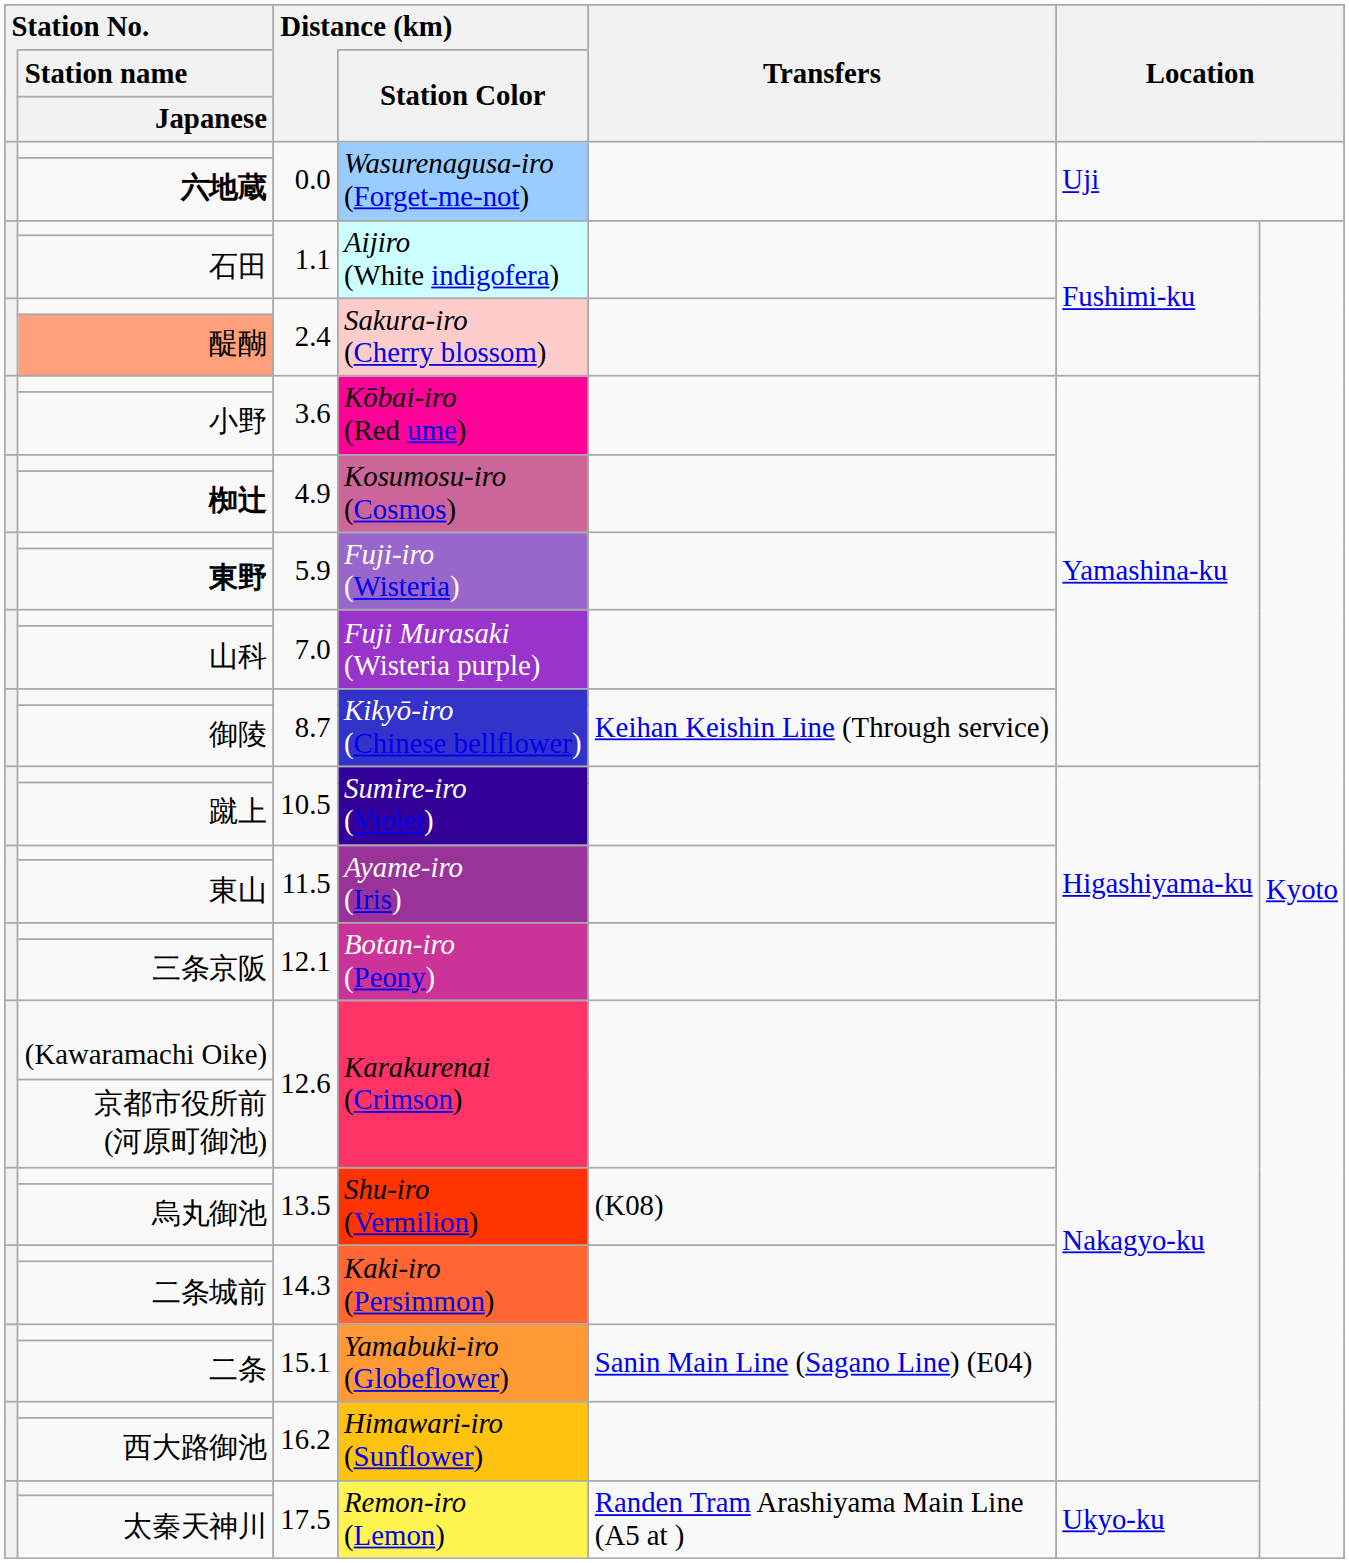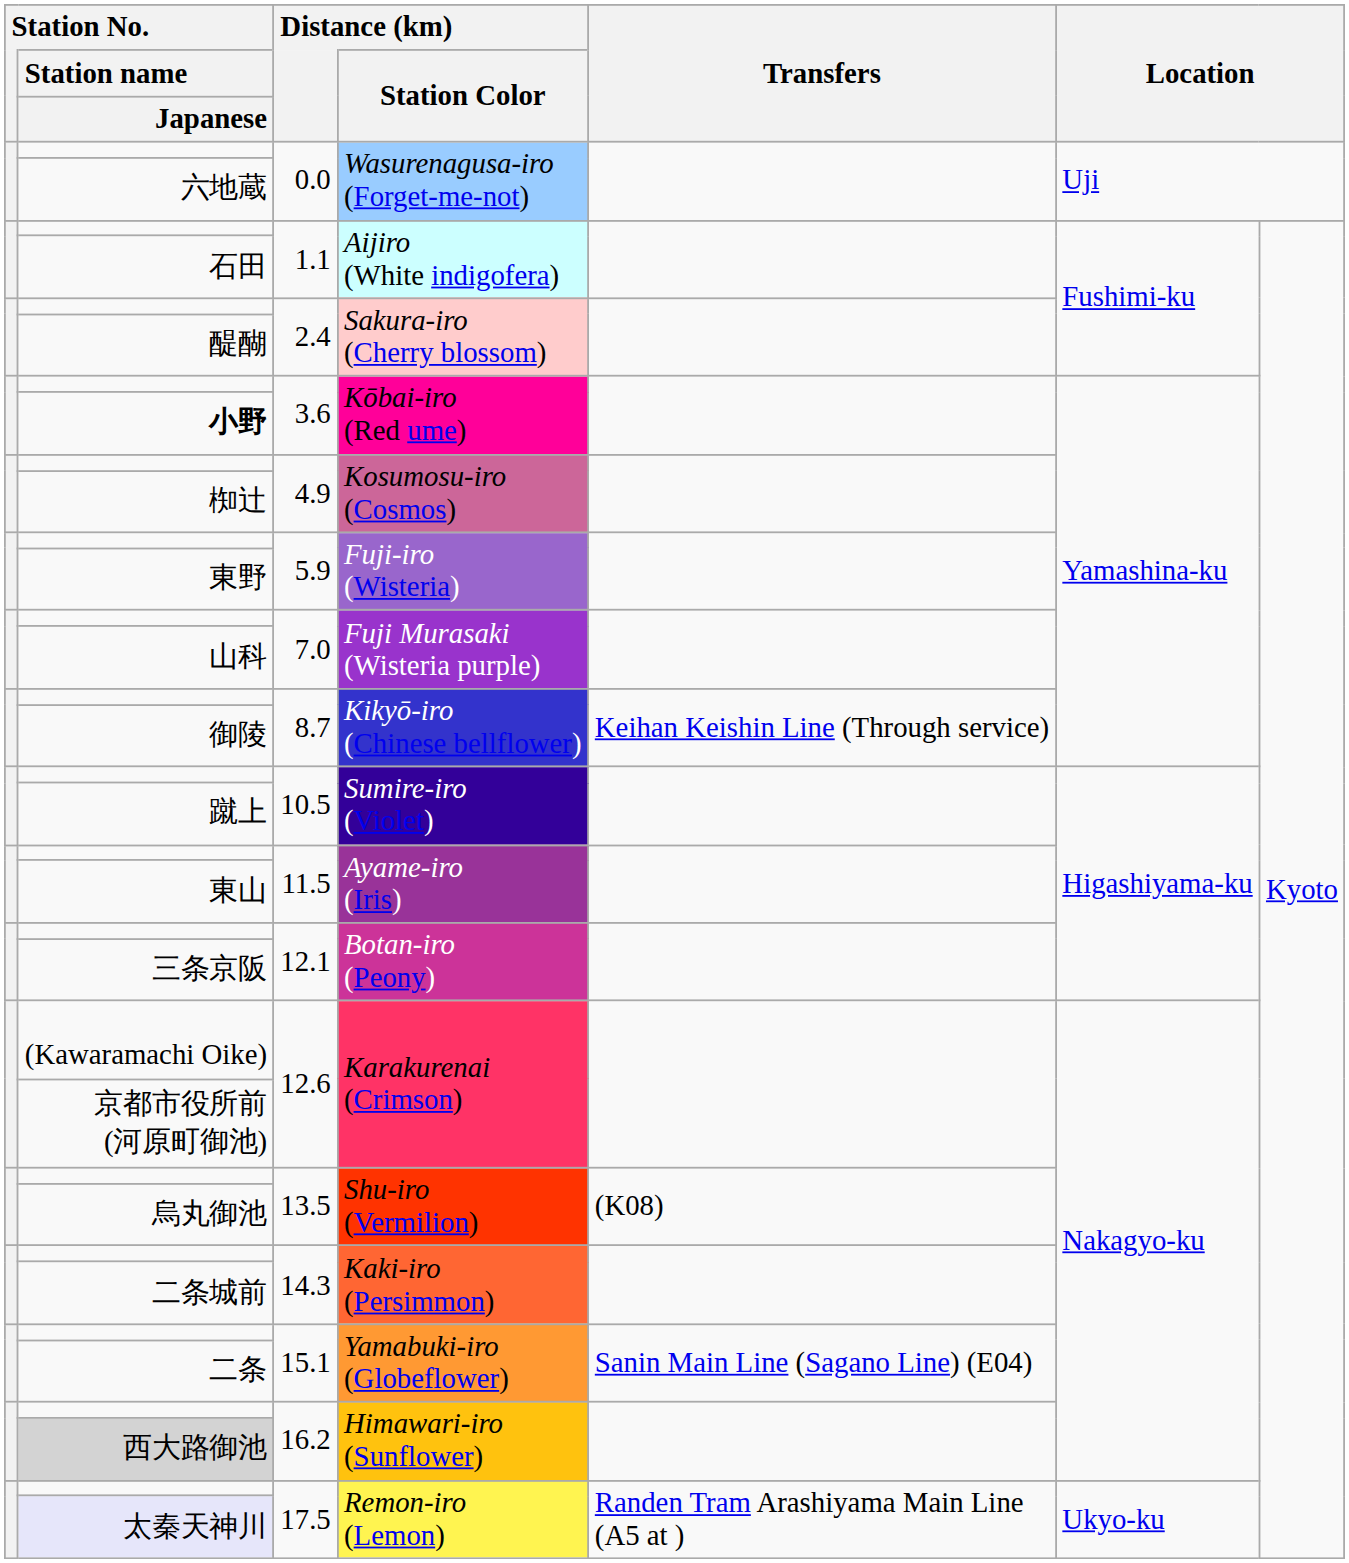(224, 187) bold -> (224, 187) normal
(238, 343) lightsalmon background -> (238, 343) no background
(238, 421) normal -> (238, 421) bold
(238, 500) bold -> (238, 500) normal
(238, 578) bold -> (238, 578) normal
(195, 1447) no background -> (195, 1447) lightgrey background
(195, 1525) no background -> (195, 1525) lavender background
